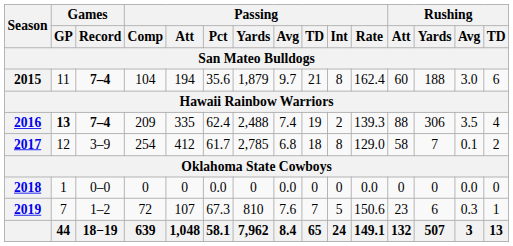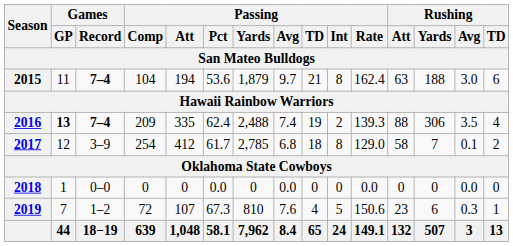(218, 79) 35.6 -> (218, 79) 53.6
(401, 79) 60 -> (401, 79) 63
(315, 209) 7 -> (315, 209) 4
